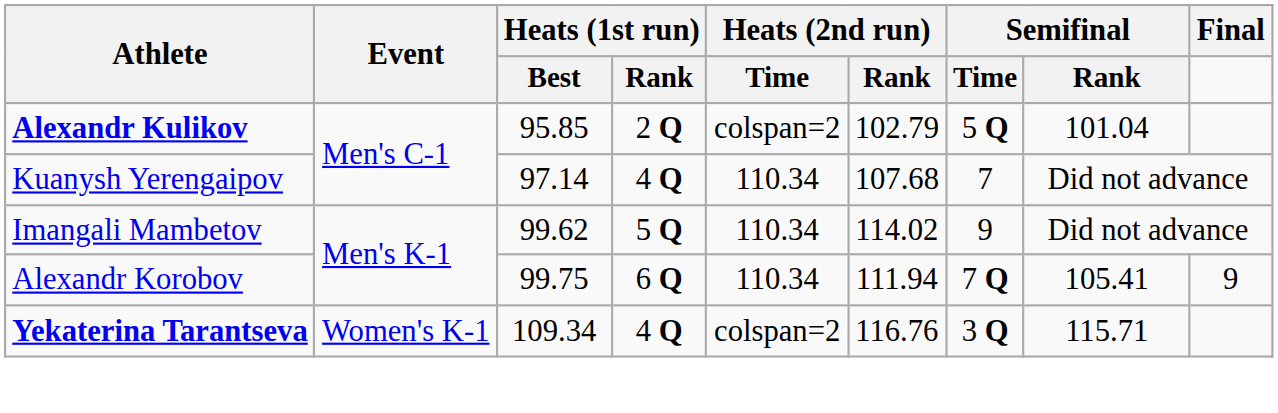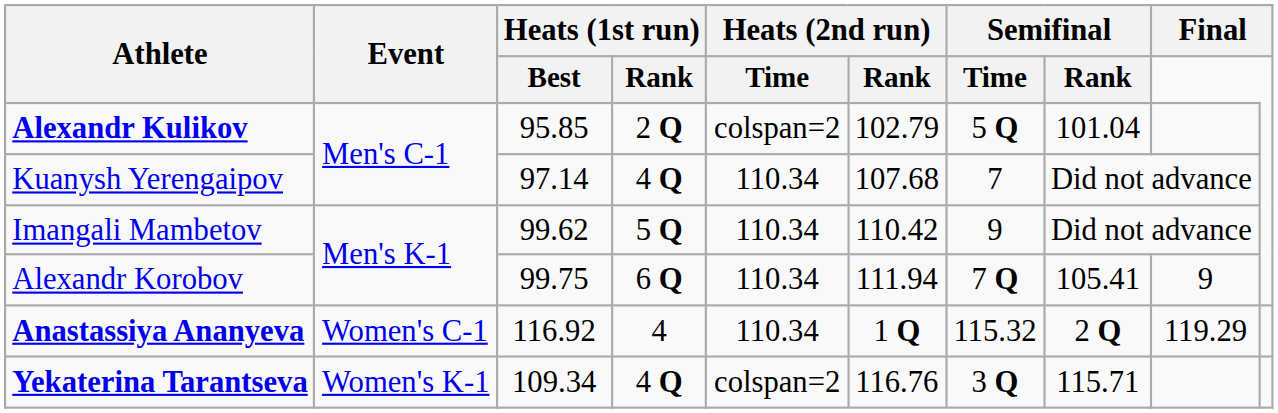(897, 229) 114.02 -> (897, 229) 110.42
+ row: (158, 330)
